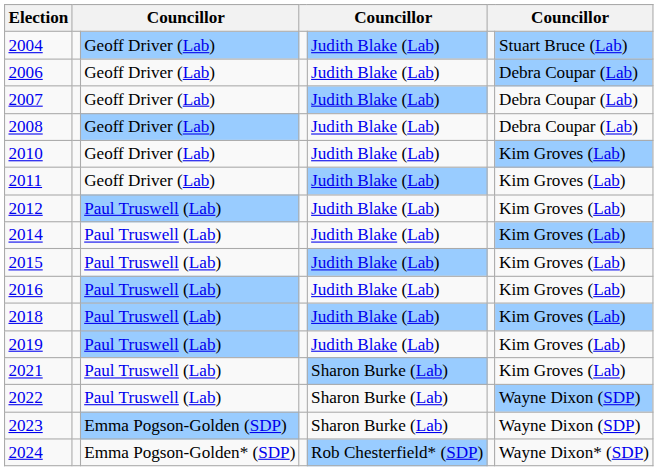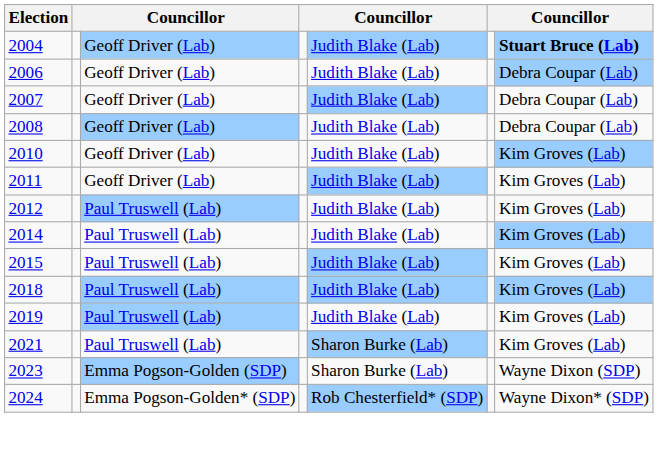(563, 45) normal -> (569, 45) bold
- row: (26, 289)
- row: (26, 398)
